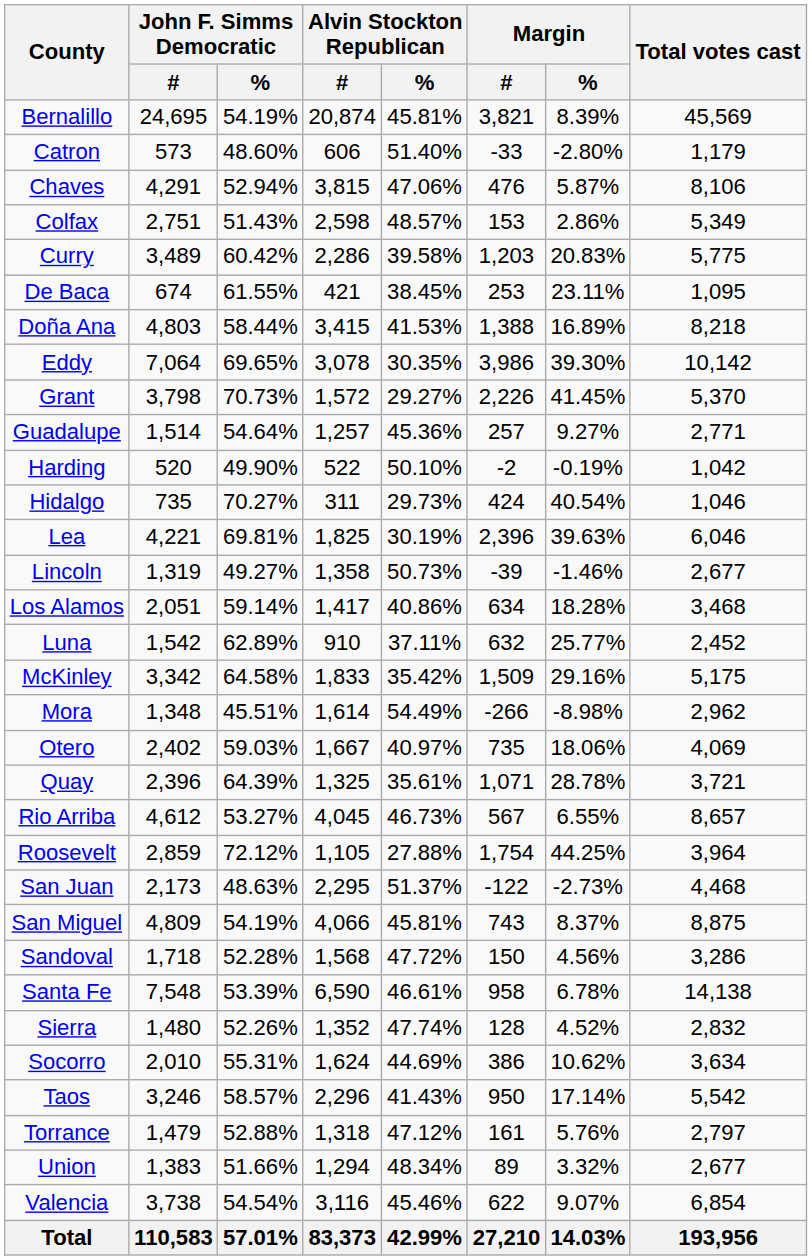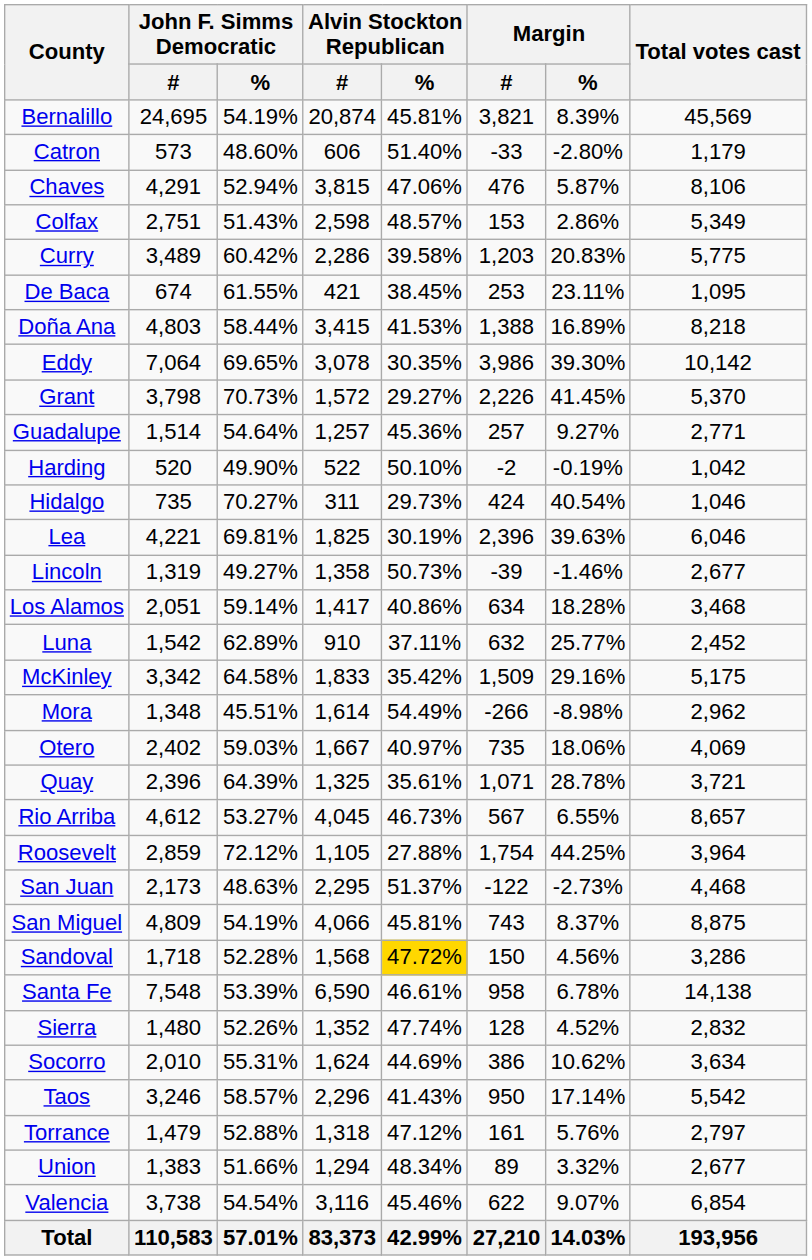(425, 957) no background -> (425, 957) gold background
